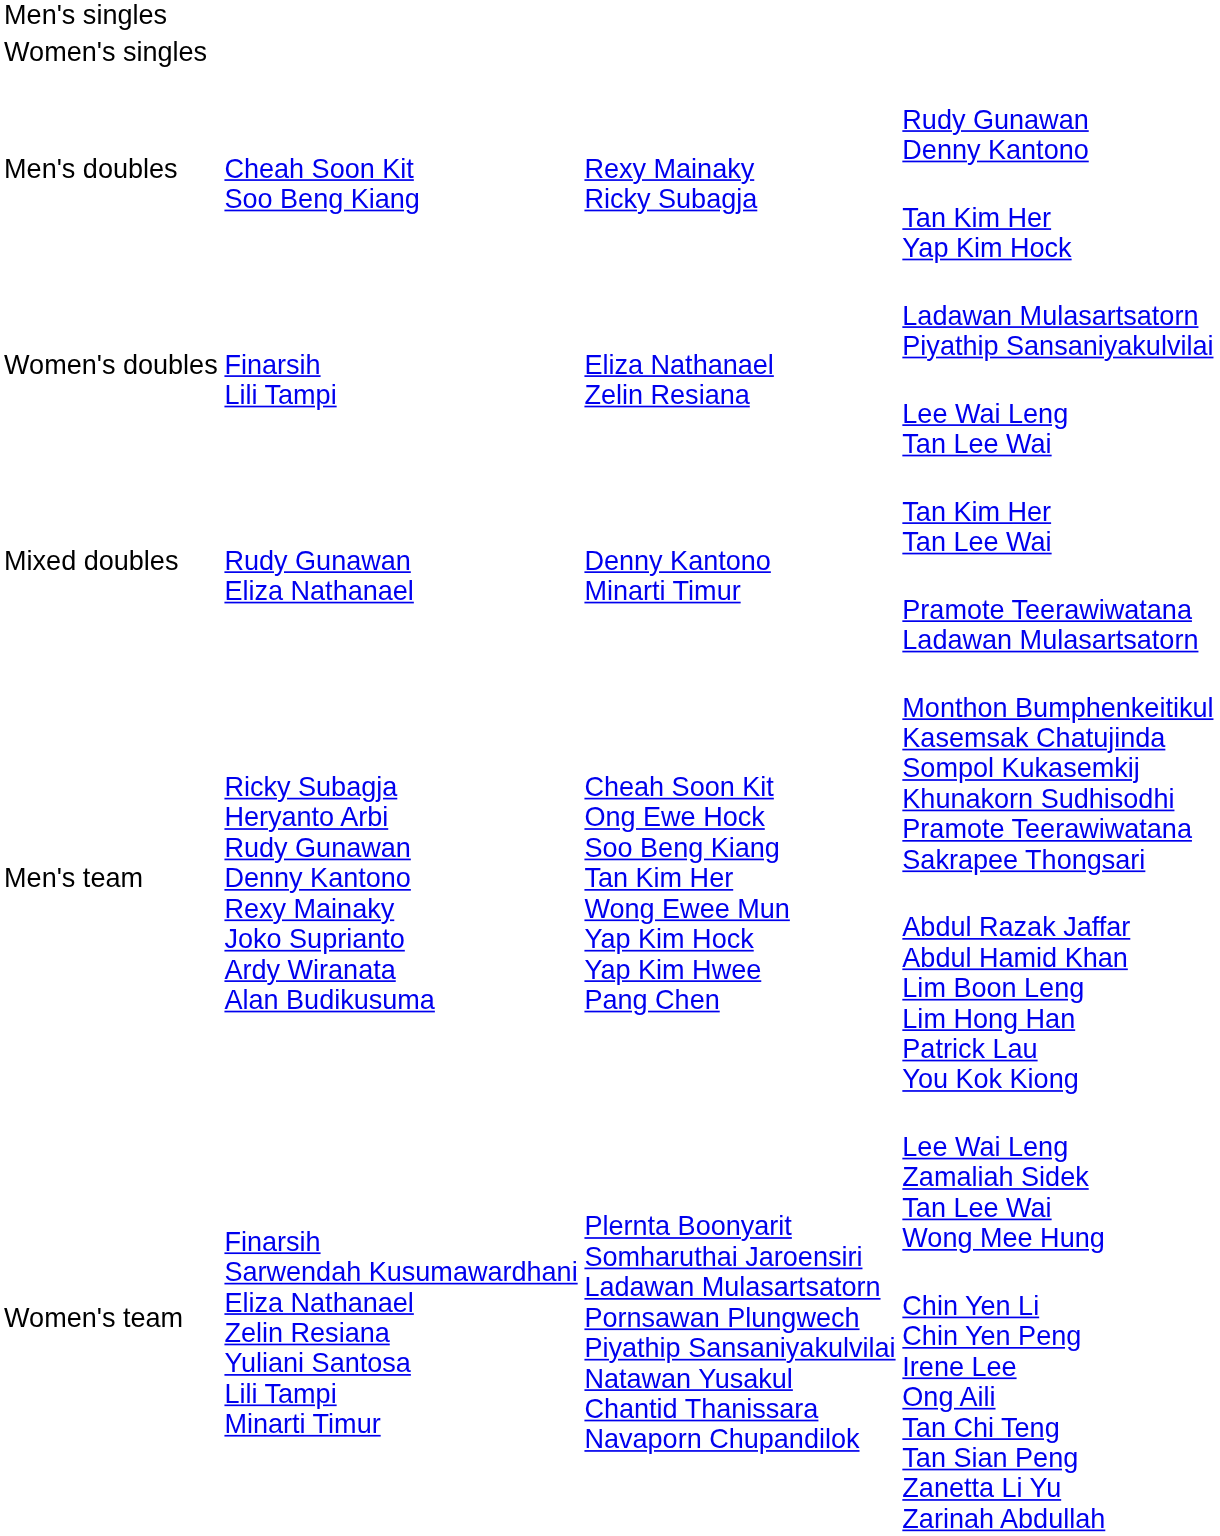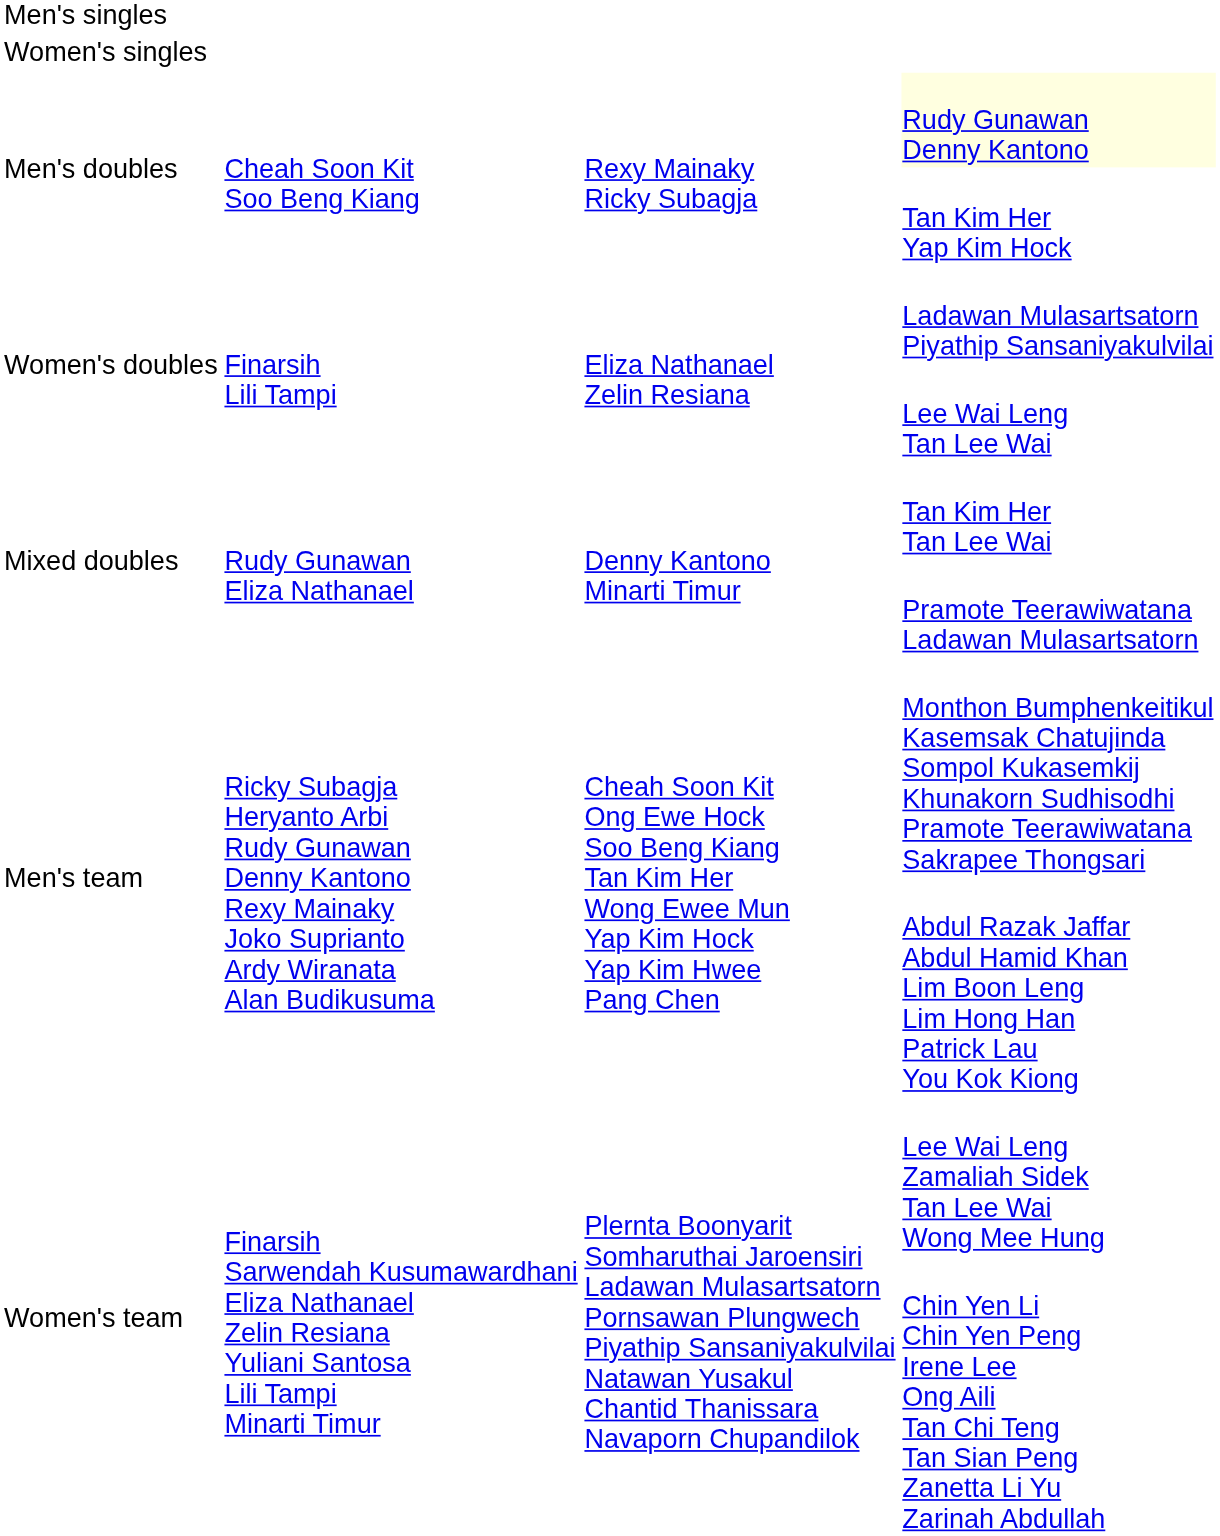(996, 134) no background -> (996, 134) lightyellow background
